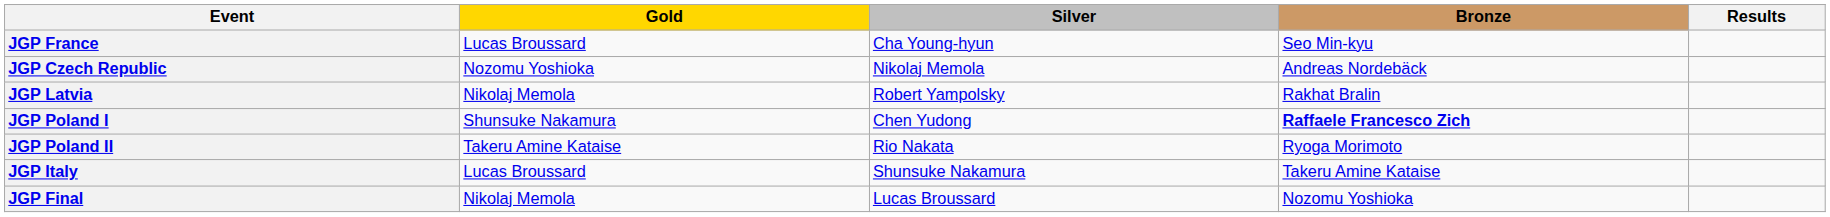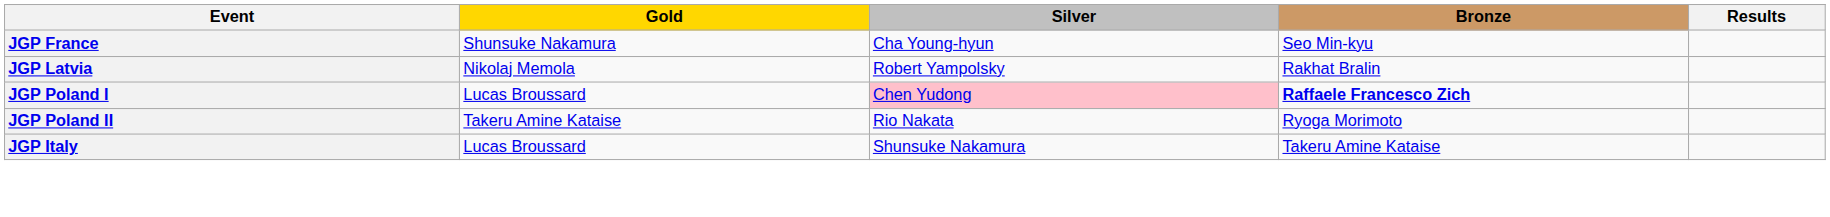(525, 43) Lucas Broussard -> (540, 43) Shunsuke Nakamura
- row: (87, 69)
(540, 120) Shunsuke Nakamura -> (525, 95) Lucas Broussard
(922, 120) no background -> (922, 95) pink background
- row: (46, 198)
